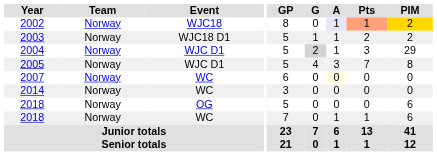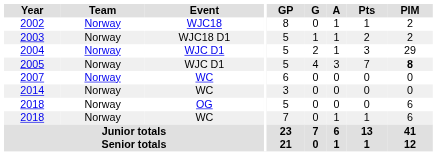(336, 24) lavender background -> (336, 24) no background
(367, 24) lightsalmon background -> (367, 24) no background
(410, 24) gold background -> (410, 24) no background
(315, 51) lightgrey background -> (315, 51) no background
(410, 64) normal -> (410, 64) bold
(336, 77) lightyellow background -> (336, 77) no background
